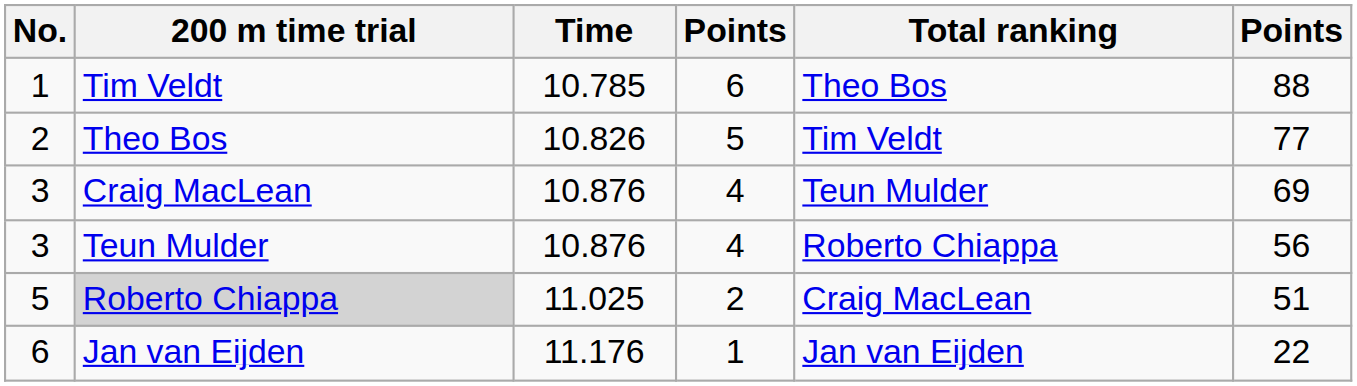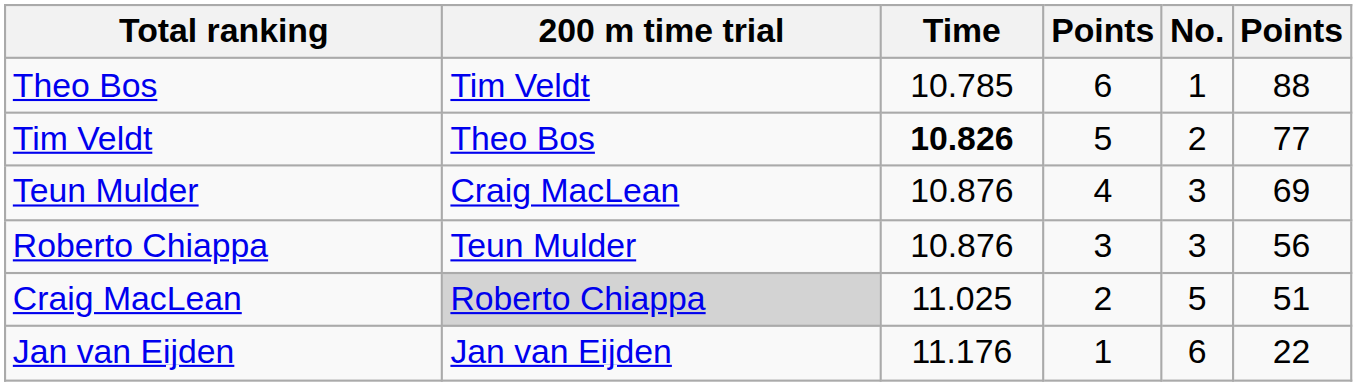columns swapped: (40, 31) <-> (1013, 31)
(594, 138) normal -> (962, 138) bold
(735, 245) 4 -> (1103, 245) 3
